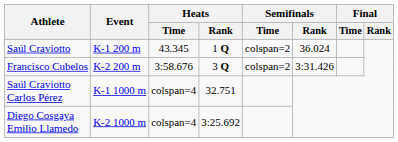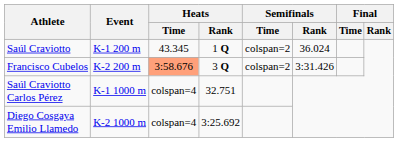(174, 67) no background -> (174, 67) lightsalmon background
